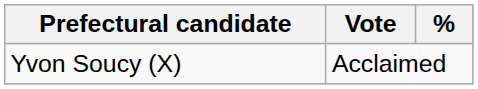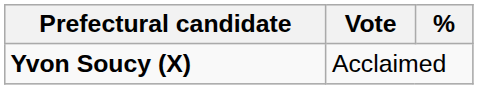(96, 63) normal -> (101, 63) bold
